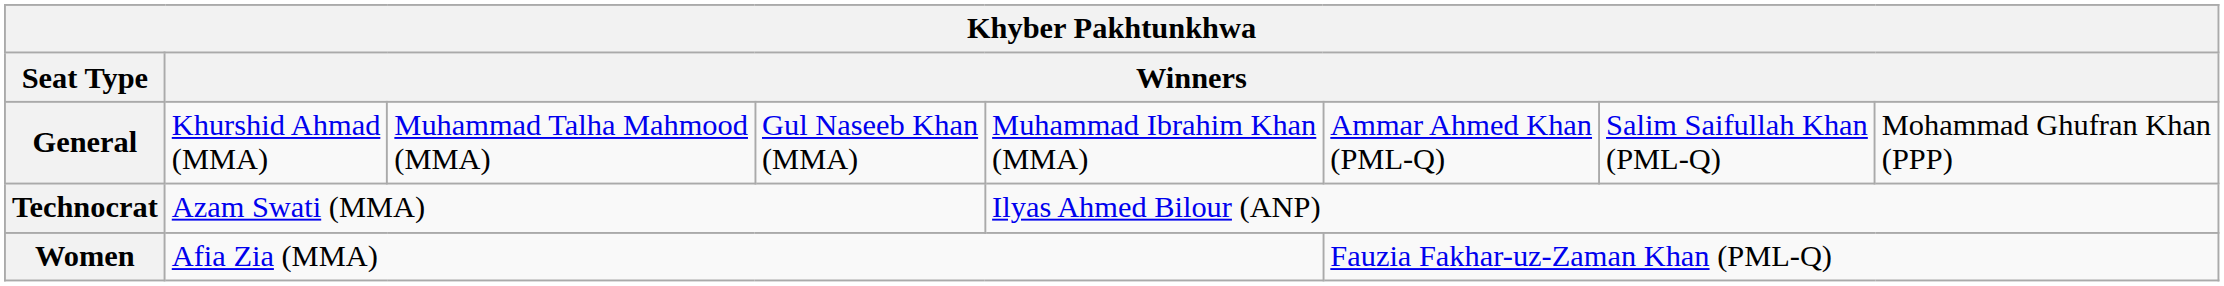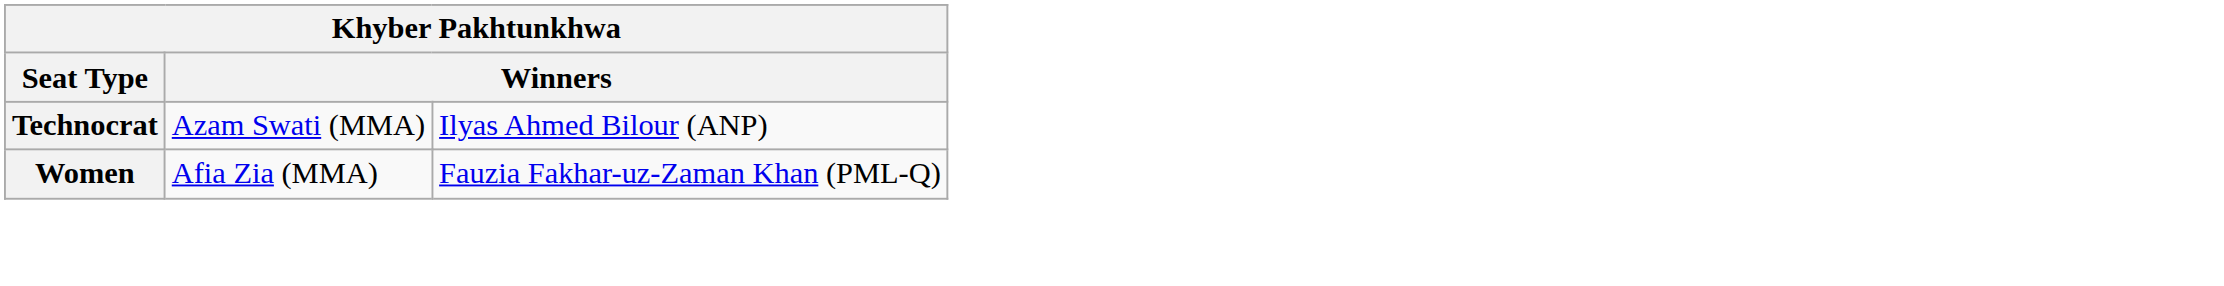- row: (85, 142)
